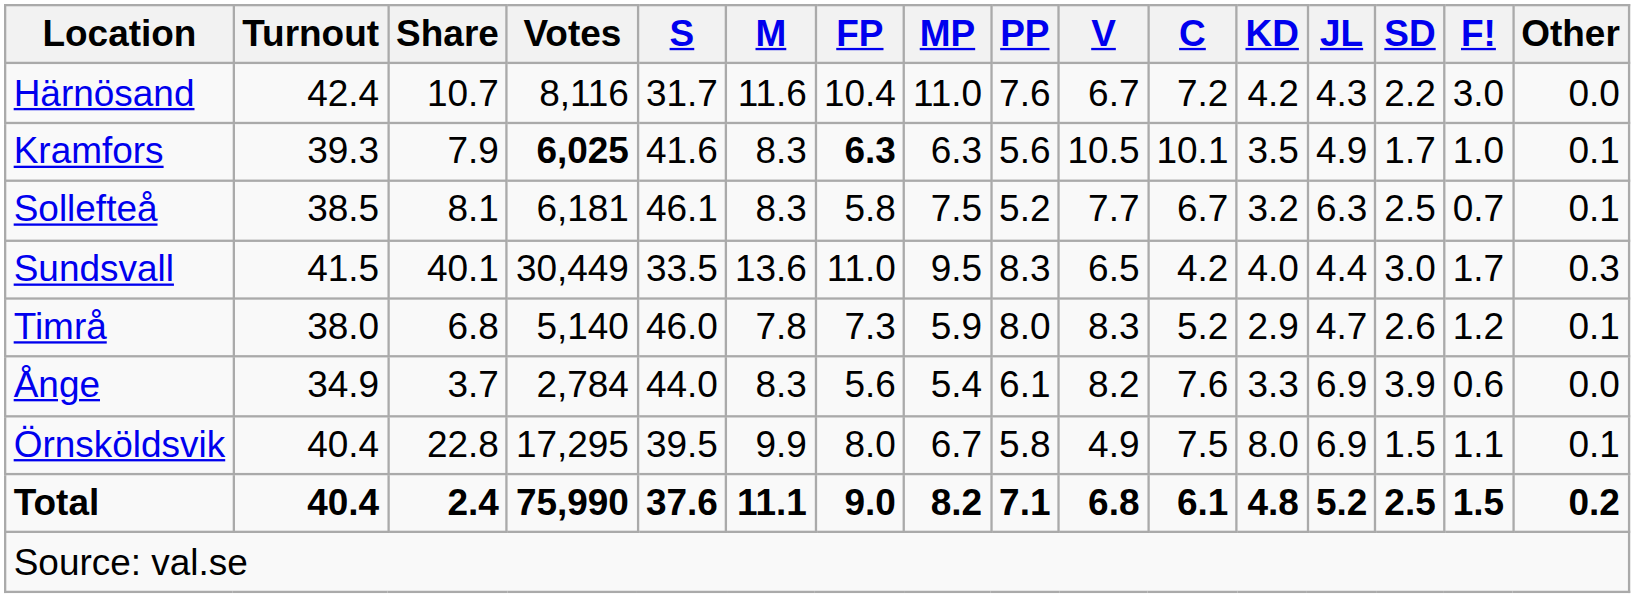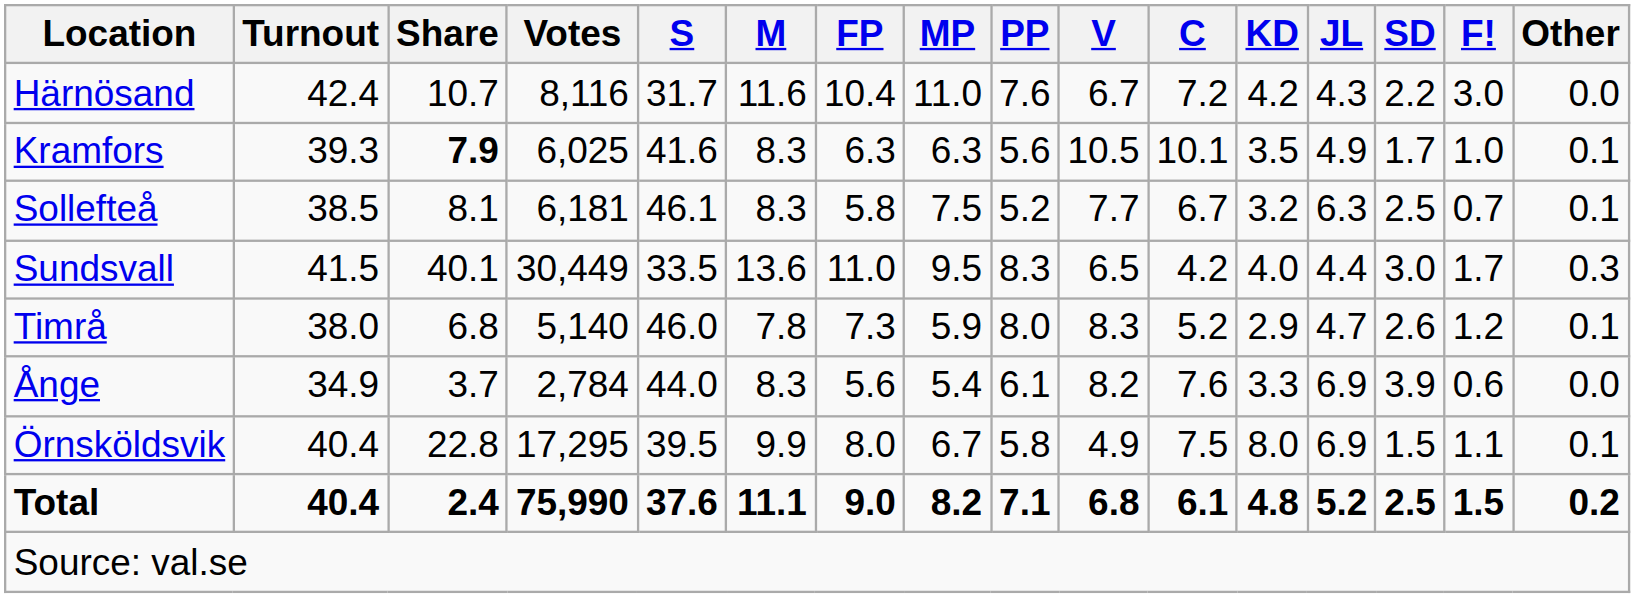(473, 151) normal -> (473, 151) bold
(583, 151) bold -> (583, 151) normal
(870, 151) bold -> (870, 151) normal
